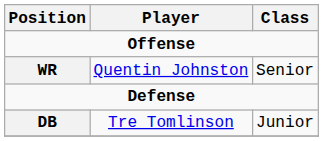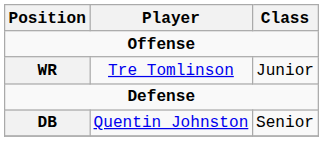(171, 70) Quentin Johnston -> (171, 70) Tre Tomlinson
(285, 70) Senior -> (285, 70) Junior
(171, 123) Tre Tomlinson -> (171, 123) Quentin Johnston
(285, 123) Junior -> (285, 123) Senior
